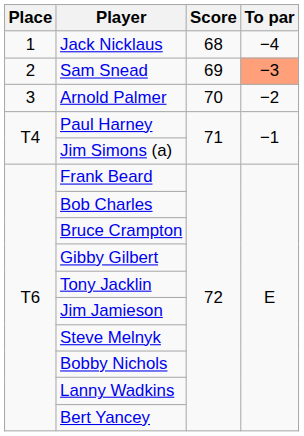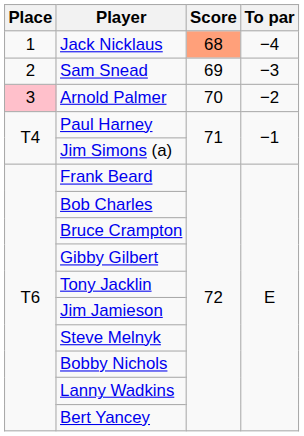(213, 44) no background -> (213, 44) lightsalmon background
(270, 71) lightsalmon background -> (270, 71) no background
(30, 97) no background -> (30, 97) pink background
